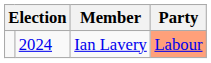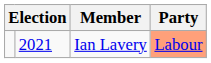(35, 44) 2024 -> (35, 44) 2021
